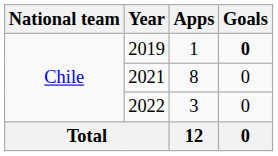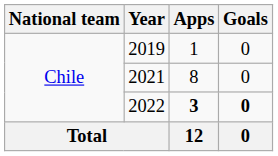(245, 48) bold -> (245, 48) normal
(194, 106) normal -> (194, 106) bold
(245, 106) normal -> (245, 106) bold
